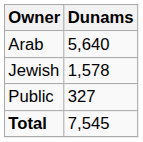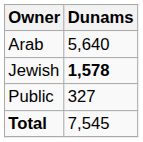(89, 70) normal -> (89, 70) bold
